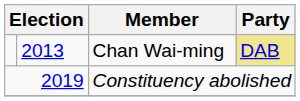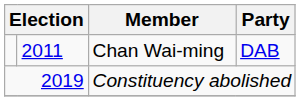(43, 50) 2013 -> (42, 50) 2011
(260, 50) khaki background -> (260, 50) no background
